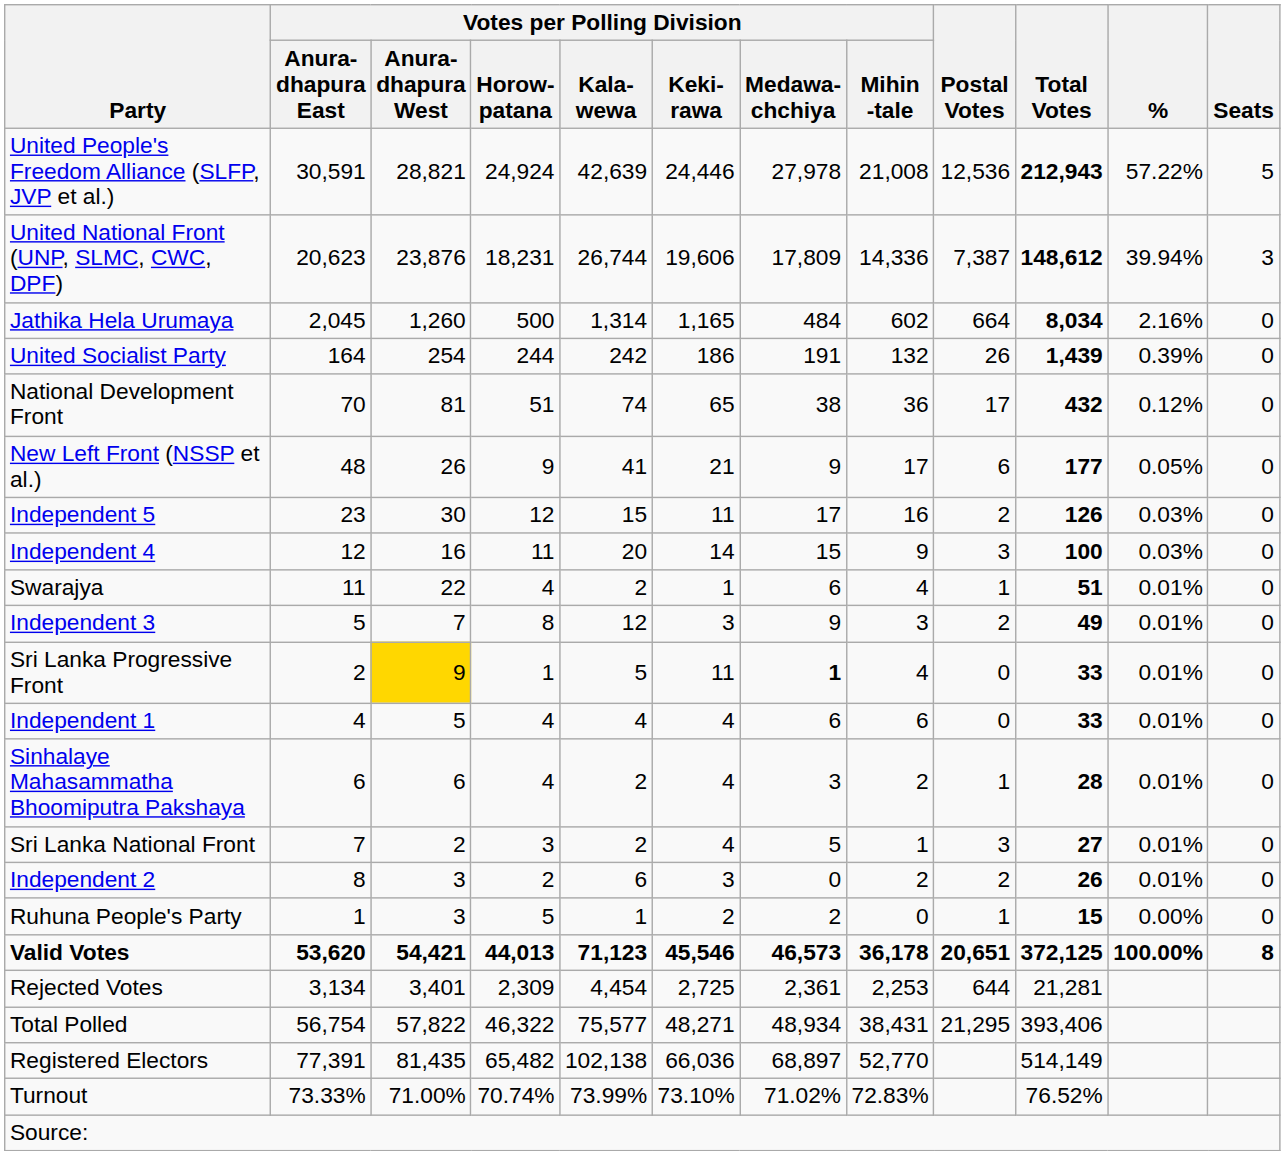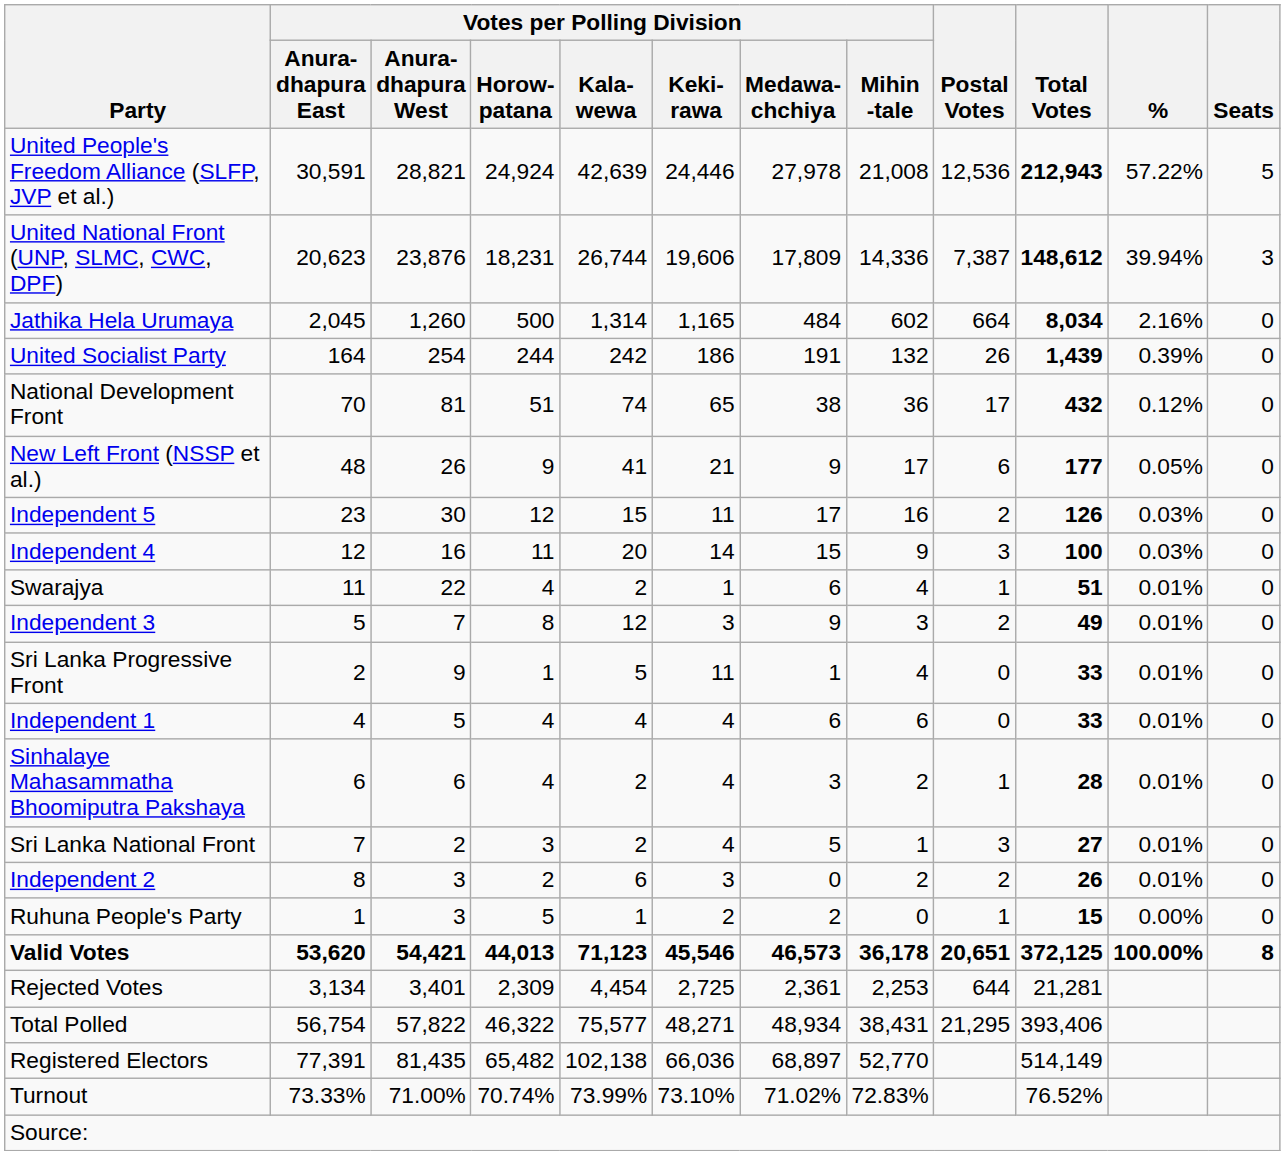(459, 672) gold background -> (459, 672) no background
(835, 672) bold -> (835, 672) normal
